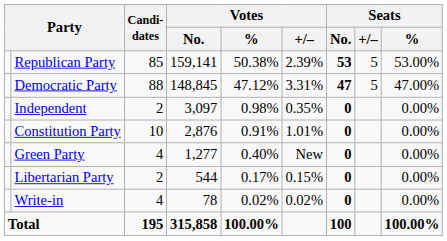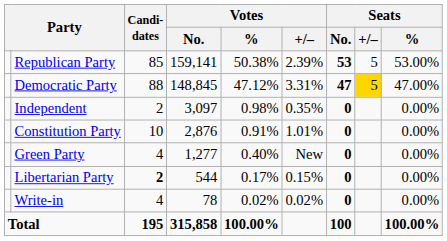(374, 85) no background -> (374, 85) gold background
(160, 177) normal -> (160, 177) bold
